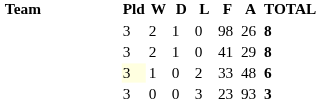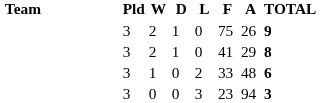(226, 30) 98 -> (226, 30) 75
(268, 30) 8 -> (268, 30) 9
(127, 73) lightyellow background -> (127, 73) no background
(249, 94) 93 -> (249, 94) 94
